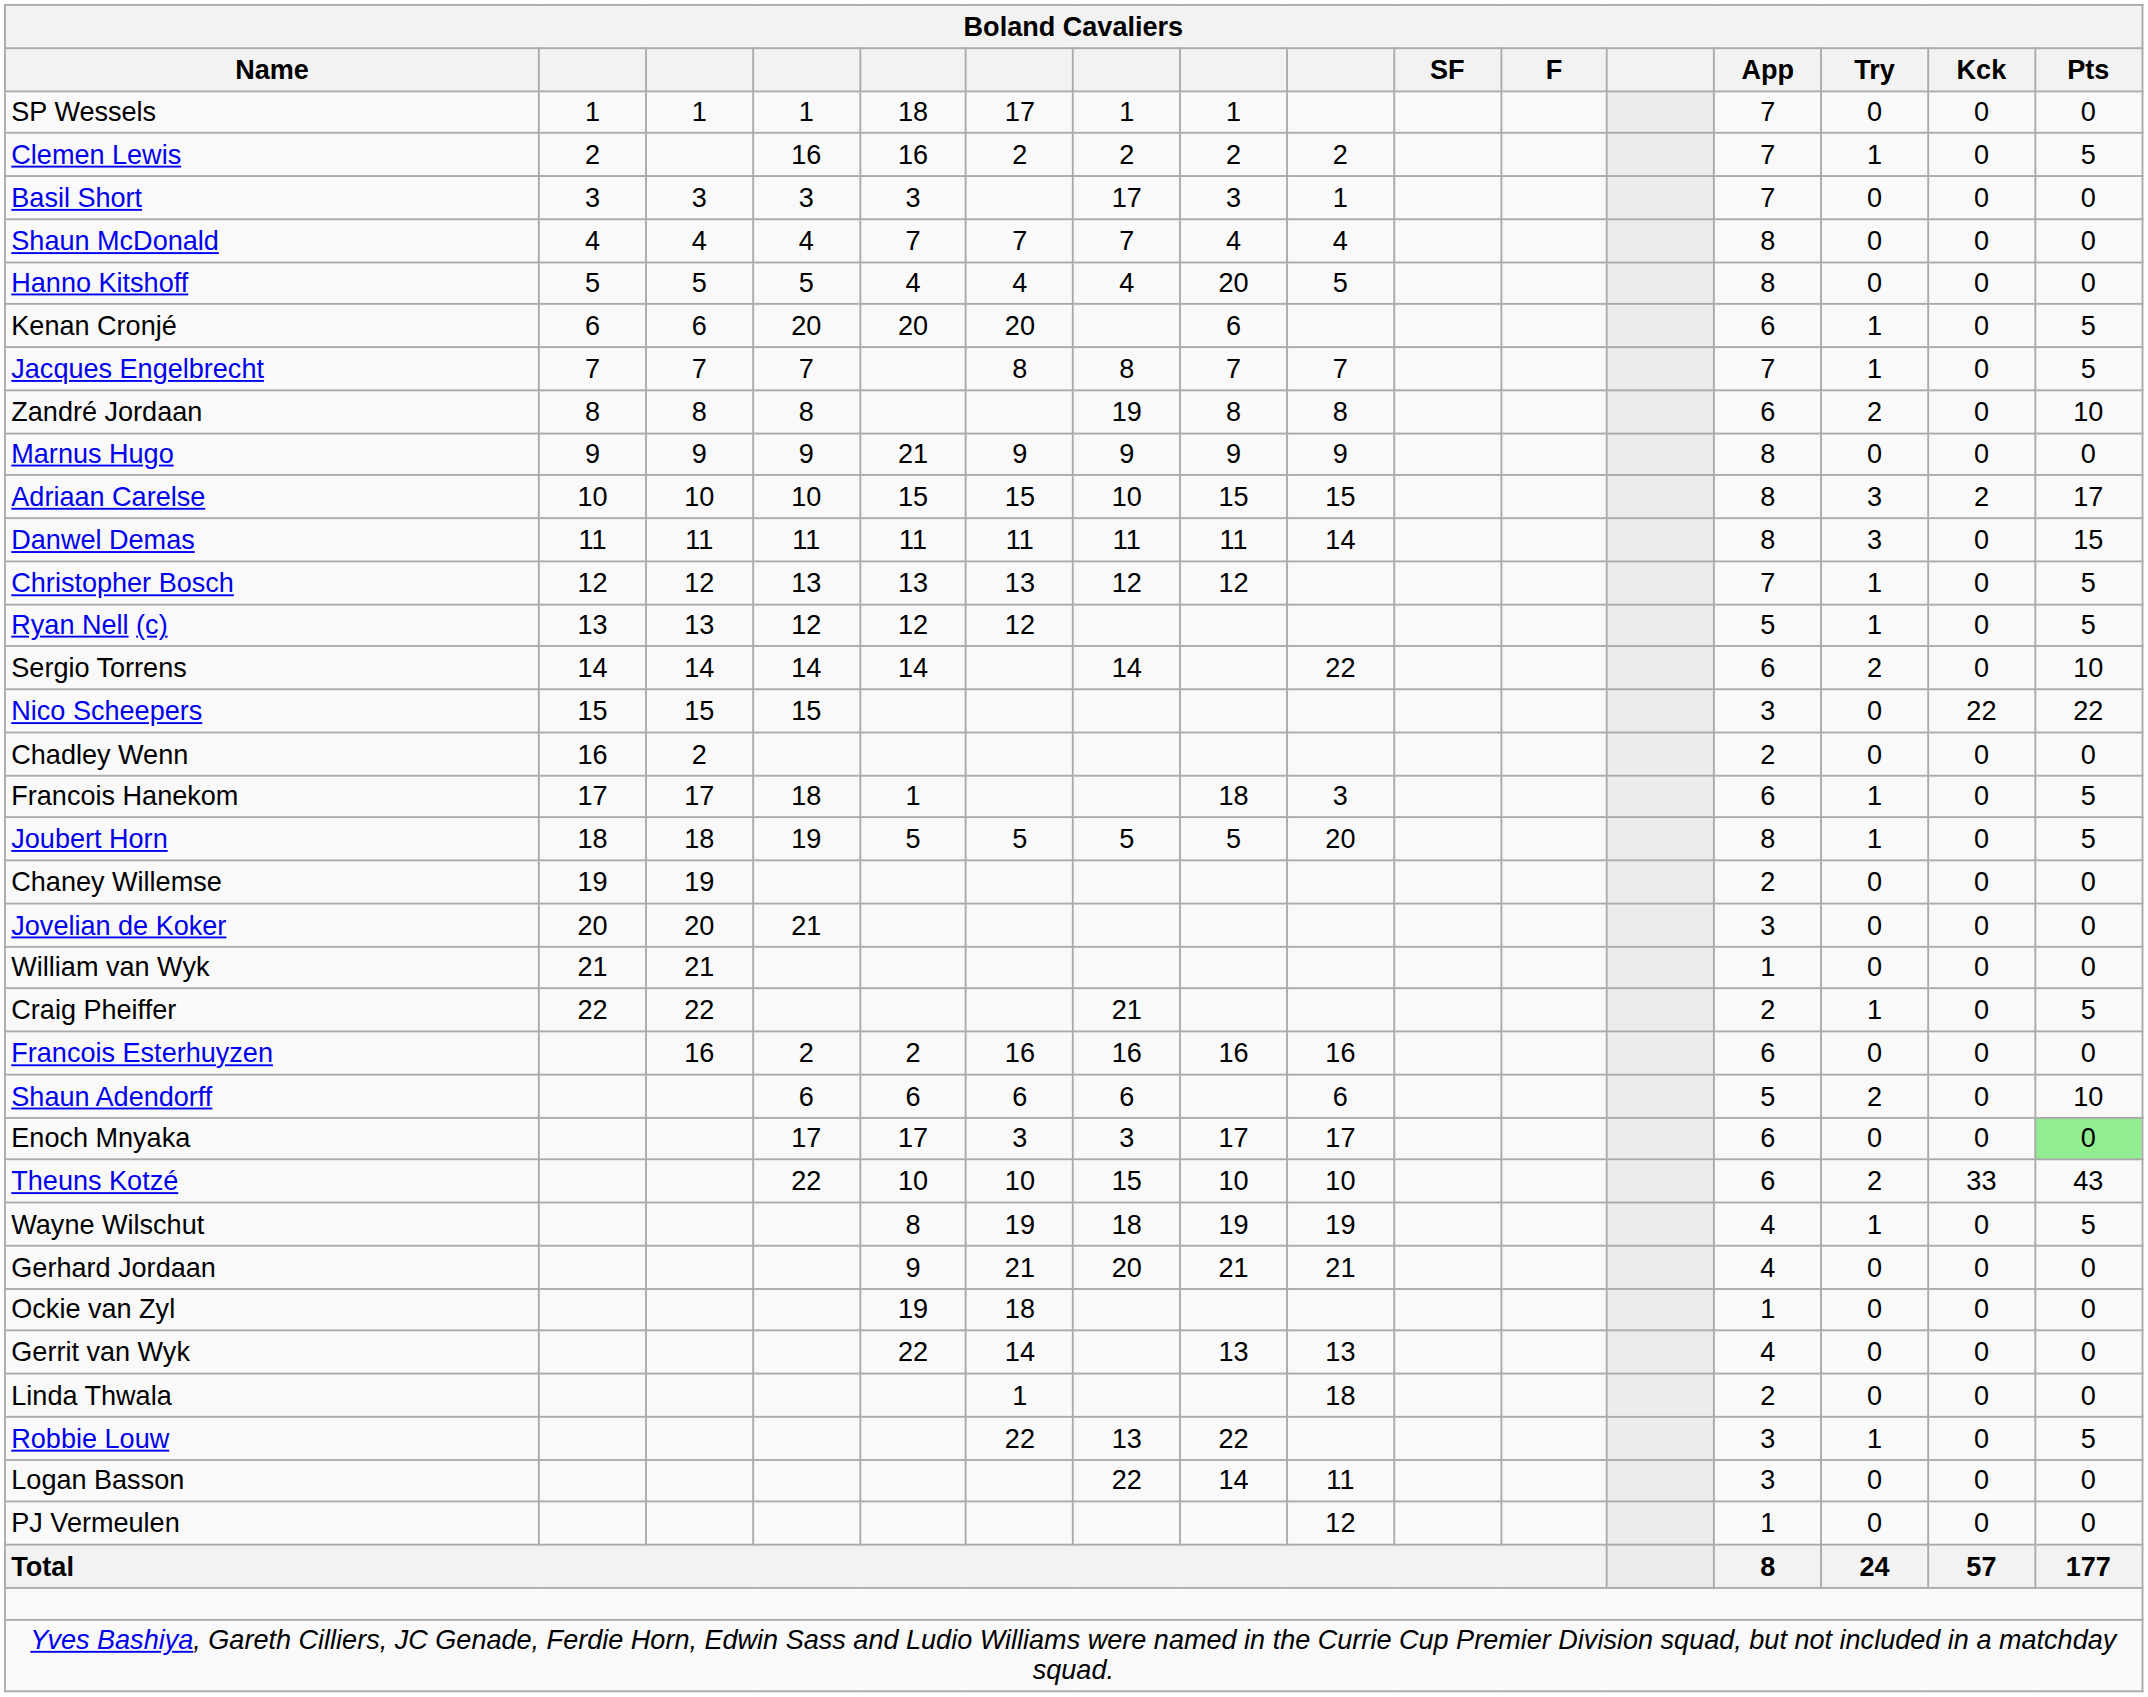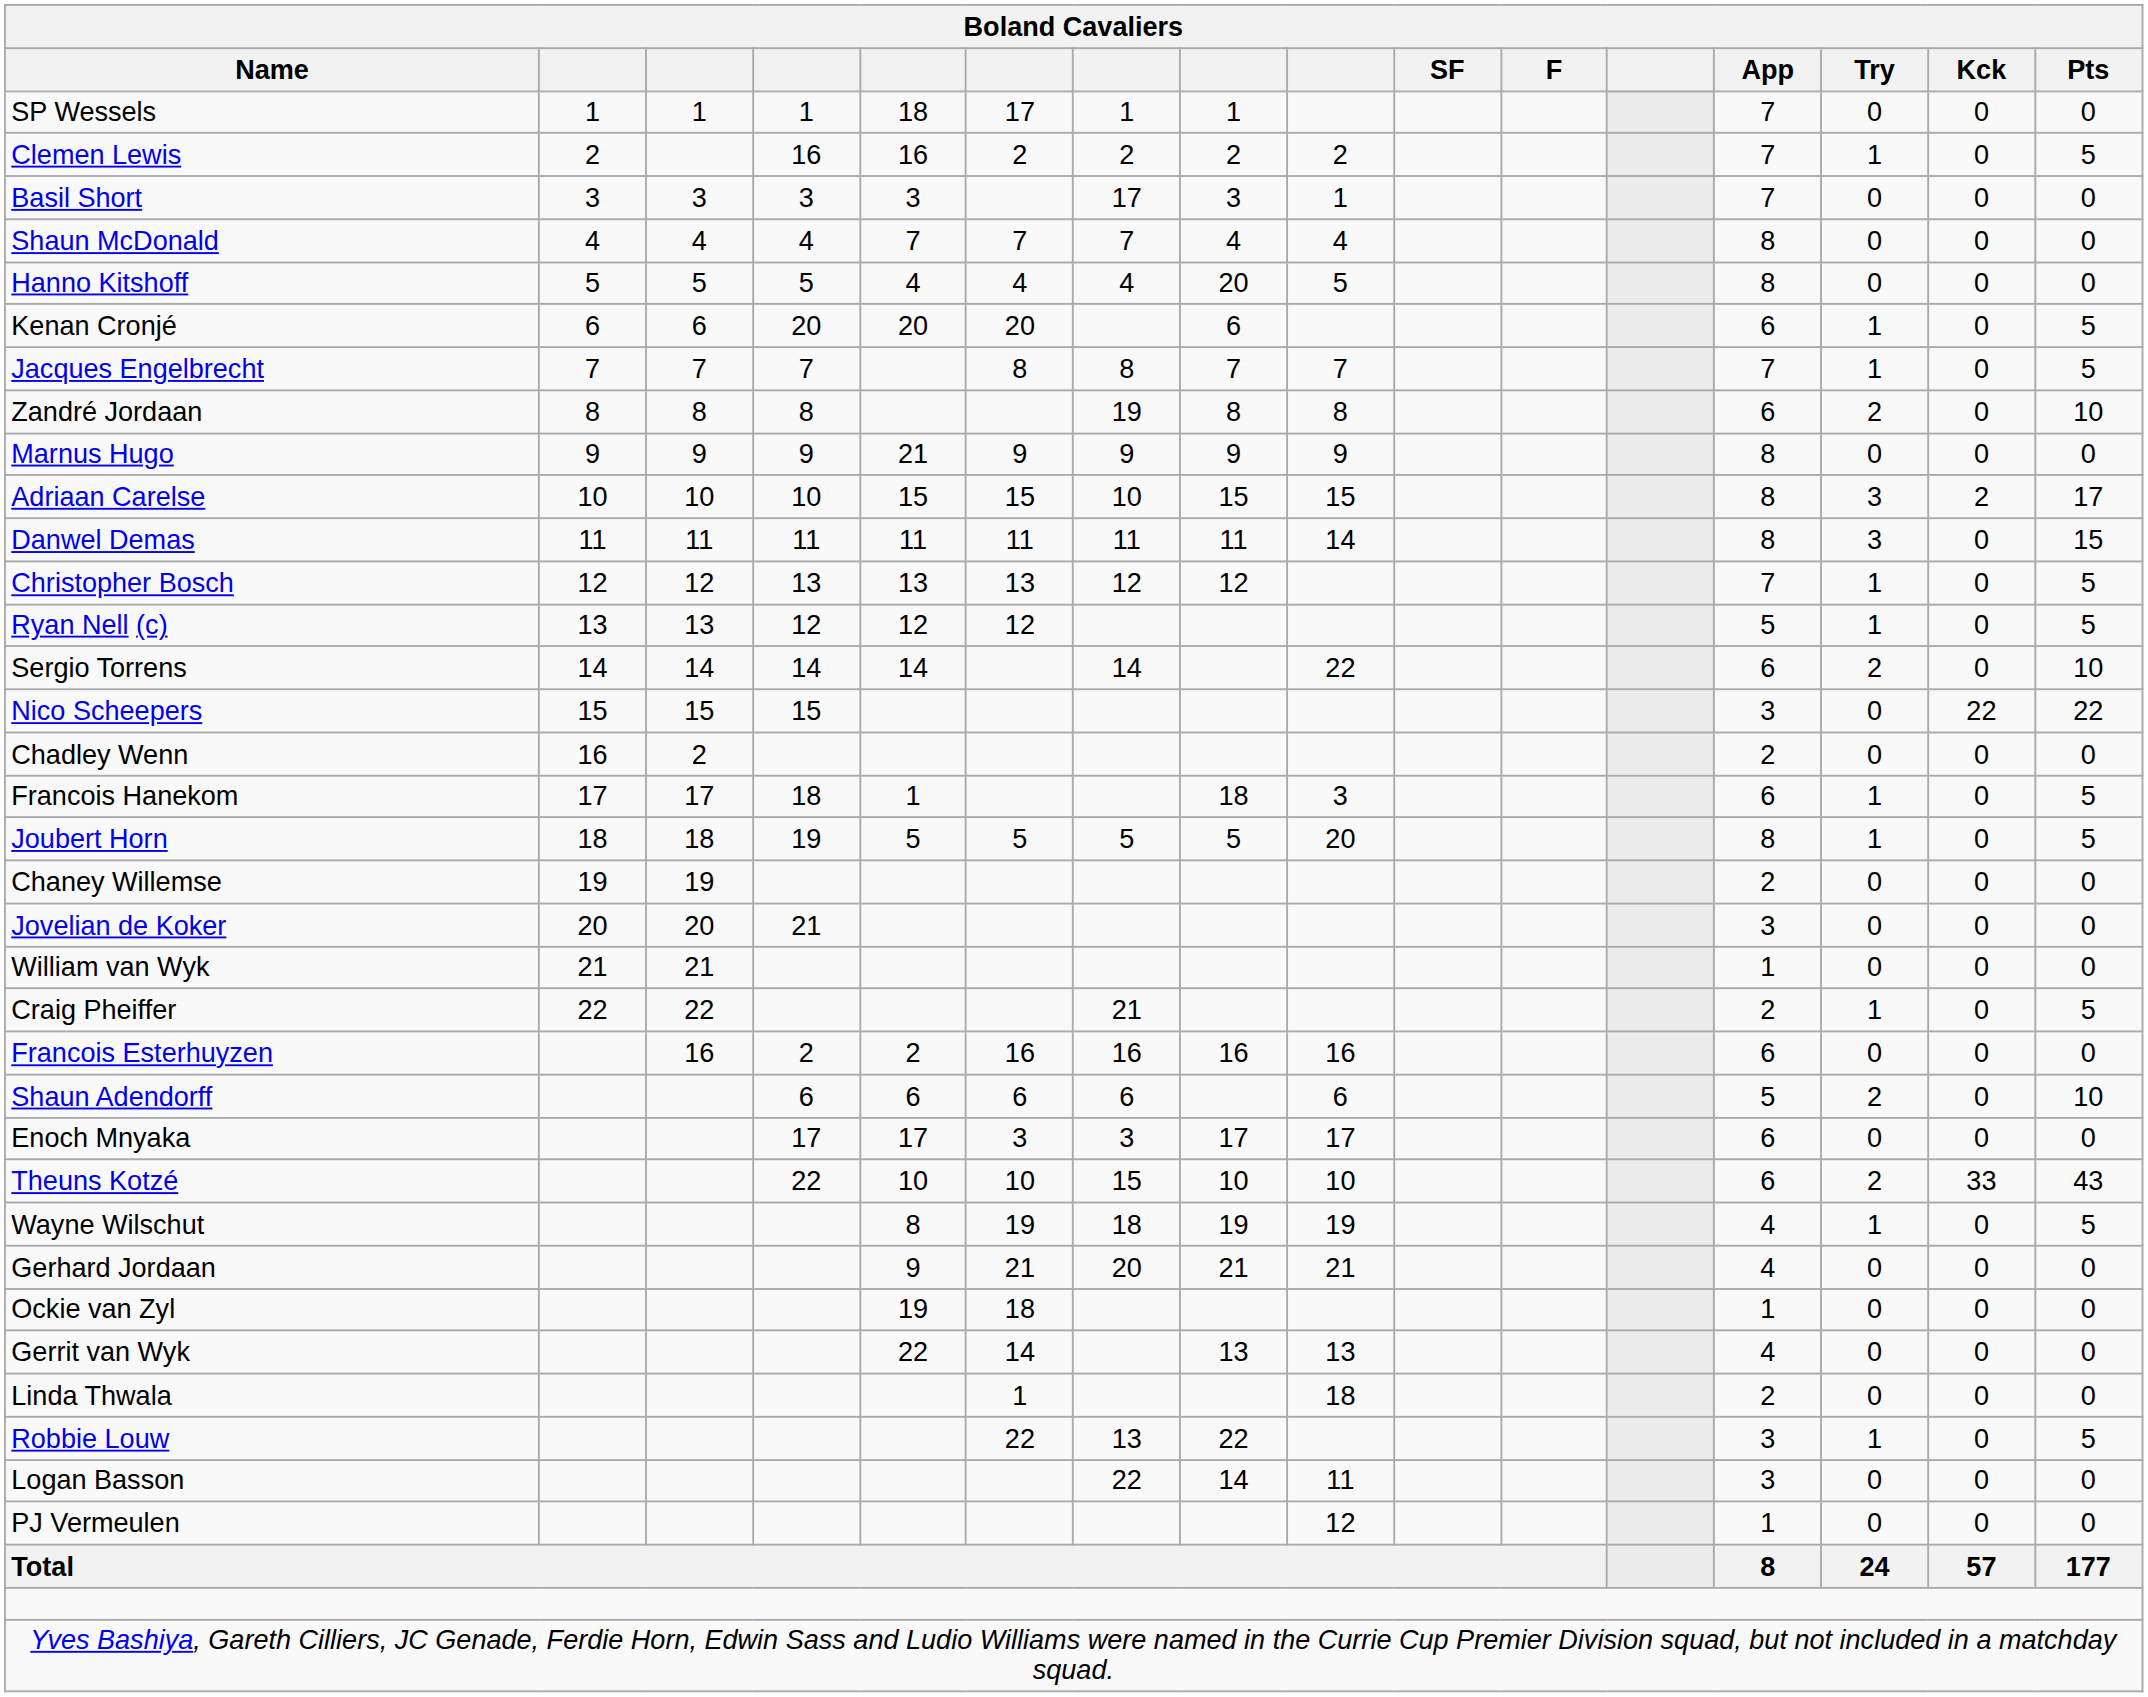(2088, 1139) lightgreen background -> (2088, 1139) no background
